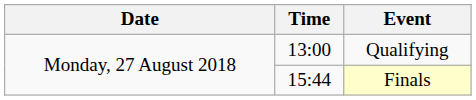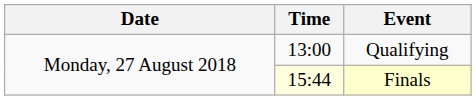(309, 79) no background -> (309, 79) lightyellow background
